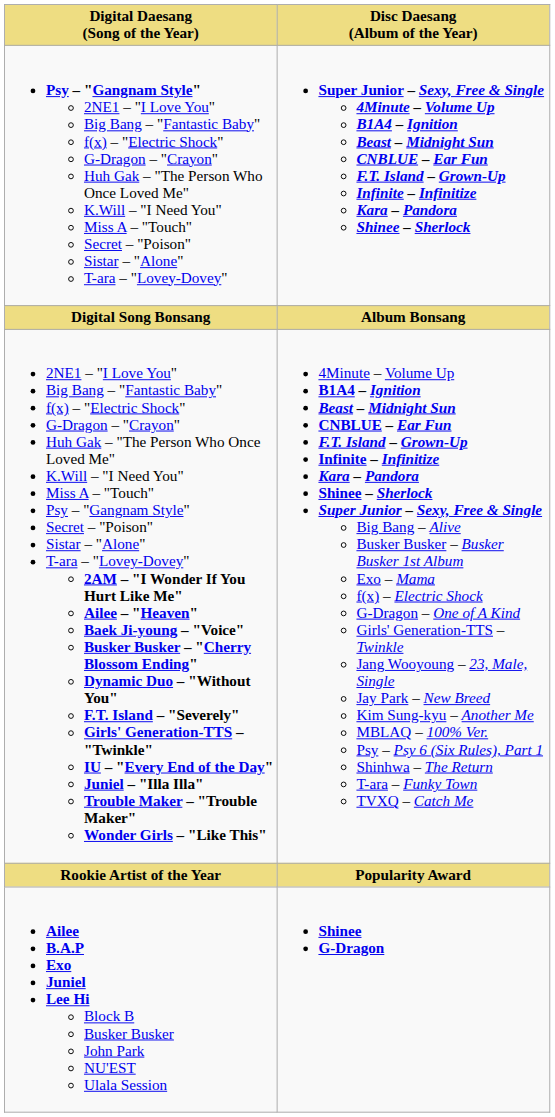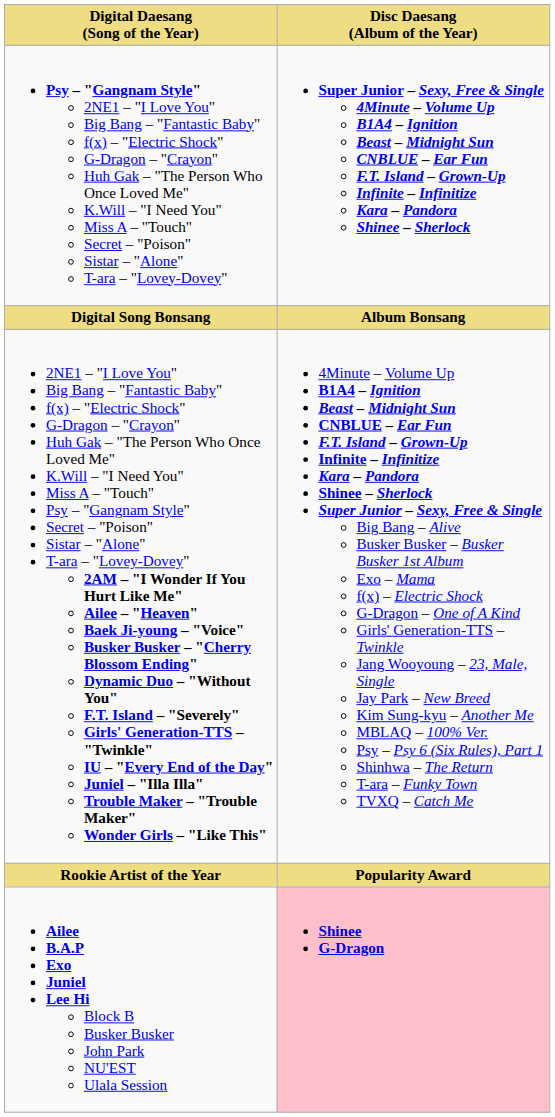(413, 940) no background -> (413, 940) pink background
